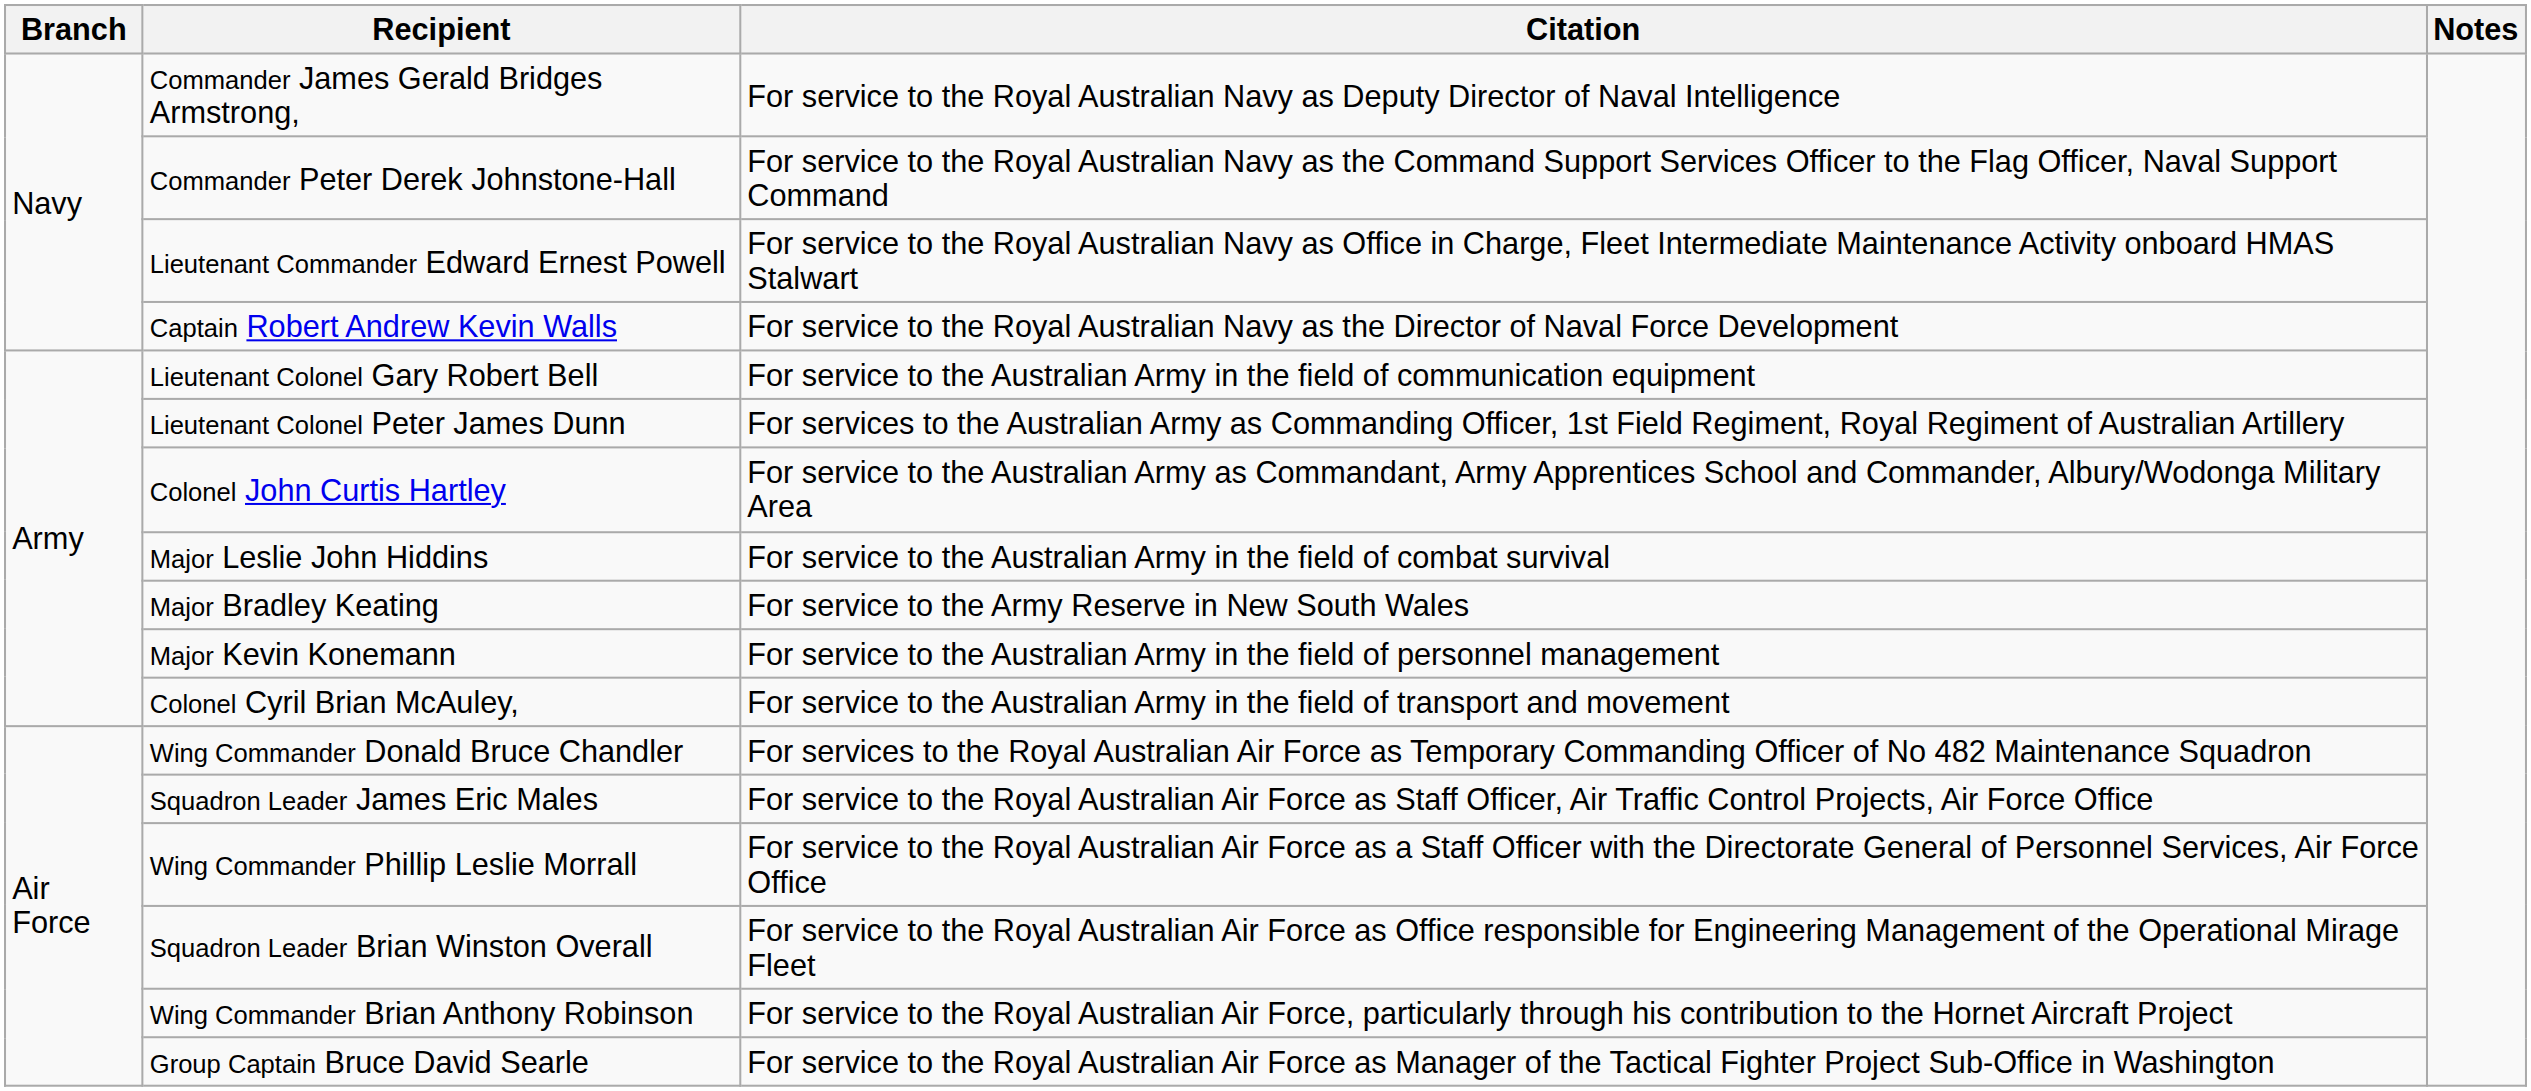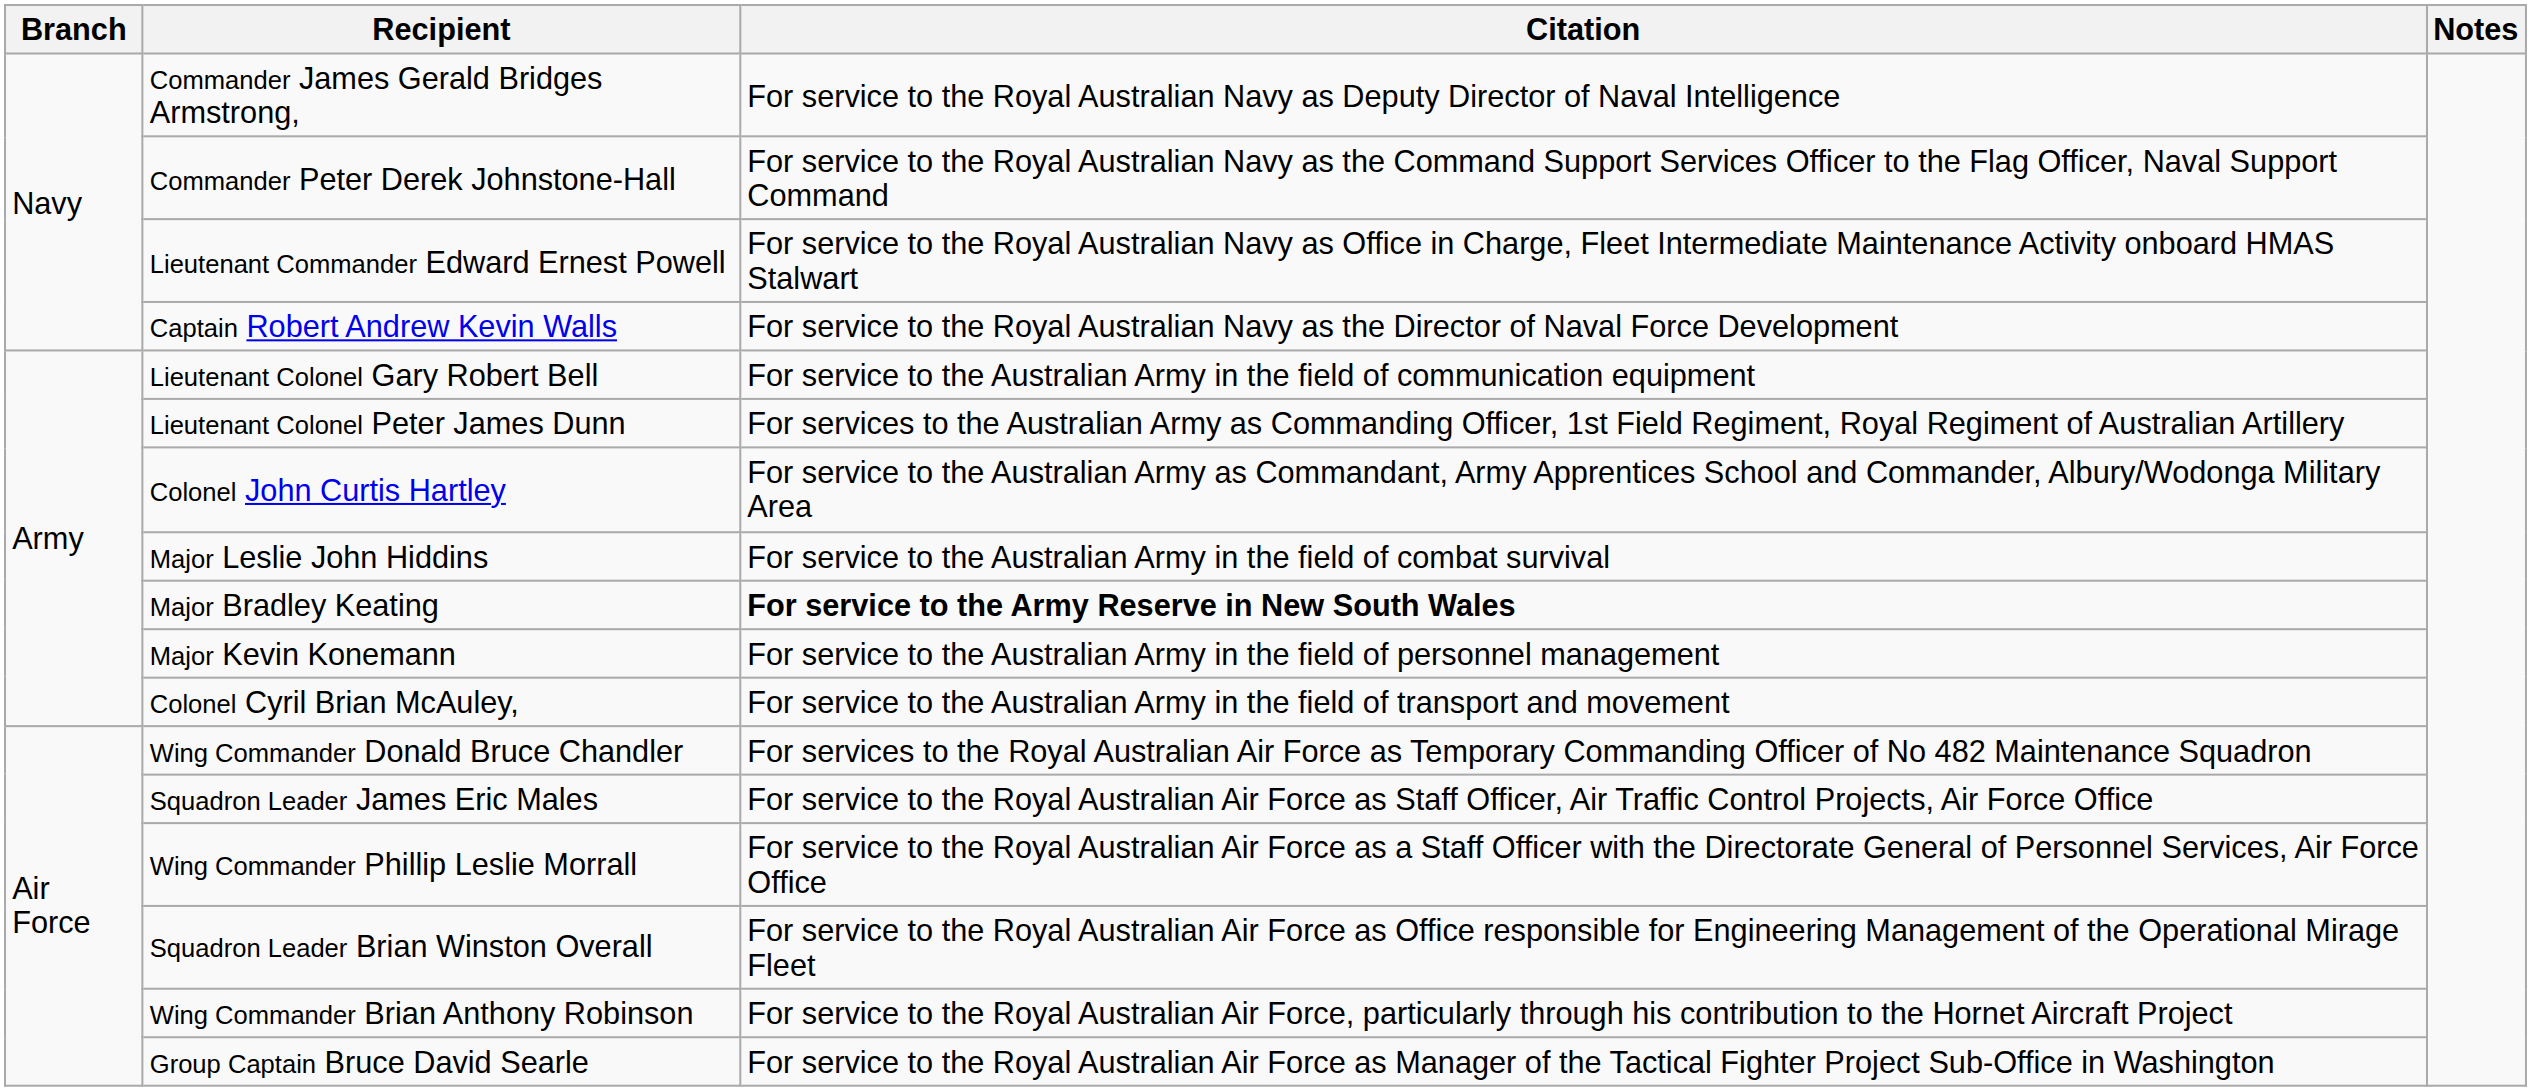(1108, 604) normal -> (1131, 604) bold
